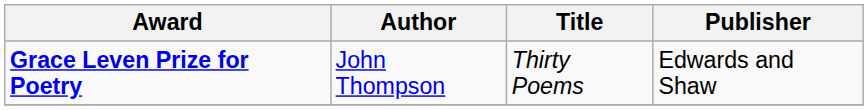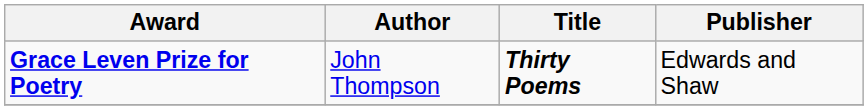(548, 72) normal -> (543, 72) bold
